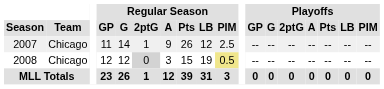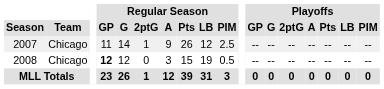(106, 60) normal -> (106, 60) bold
(146, 60) lightgrey background -> (146, 60) no background
(227, 60) khaki background -> (227, 60) no background
